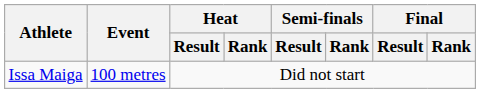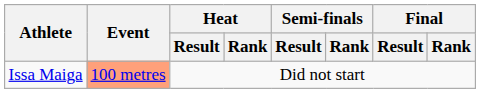(128, 74) no background -> (128, 74) lightsalmon background
